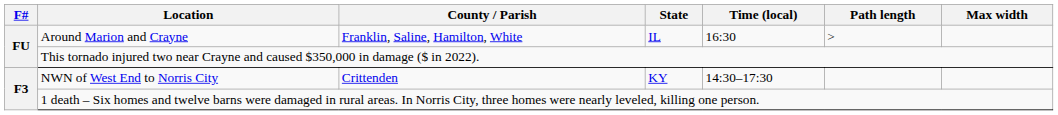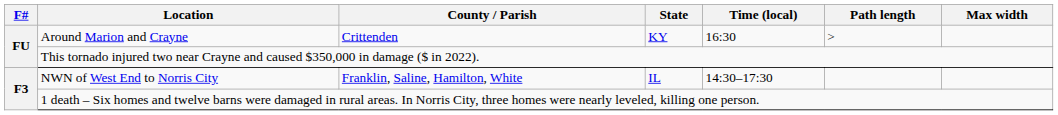(432, 36) Franklin, Saline, Hamilton, White -> (370, 36) Crittenden
(655, 36) IL -> (658, 36) KY
(370, 78) Crittenden -> (432, 78) Franklin, Saline, Hamilton, White
(658, 78) KY -> (655, 78) IL
